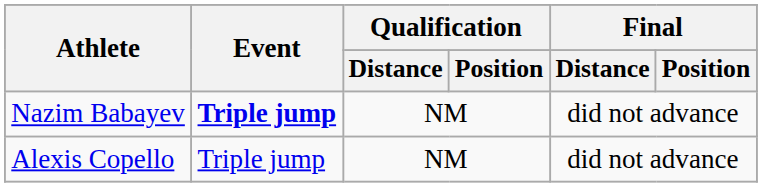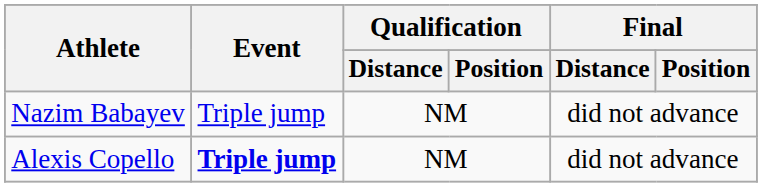(267, 114) bold -> (261, 114) normal
(261, 158) normal -> (267, 158) bold
